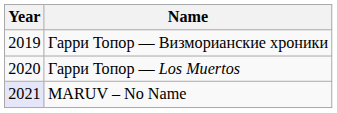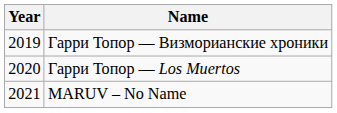(24, 94) lavender background -> (24, 94) no background
